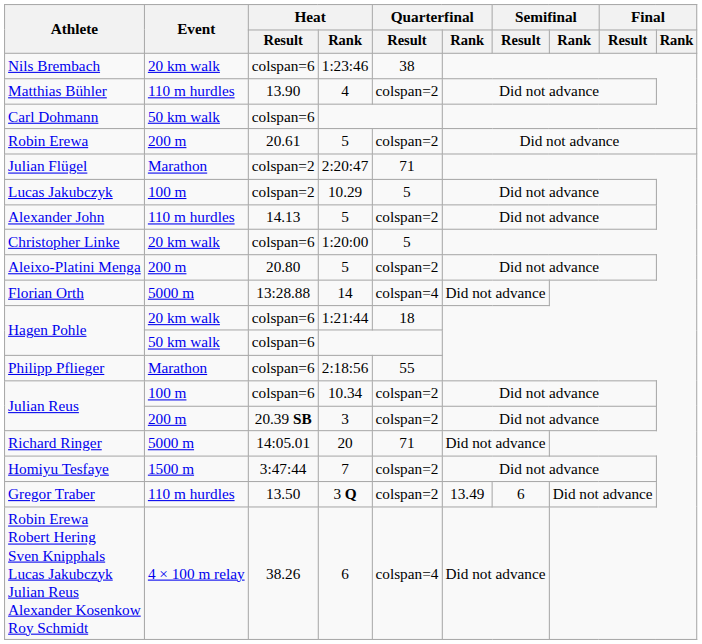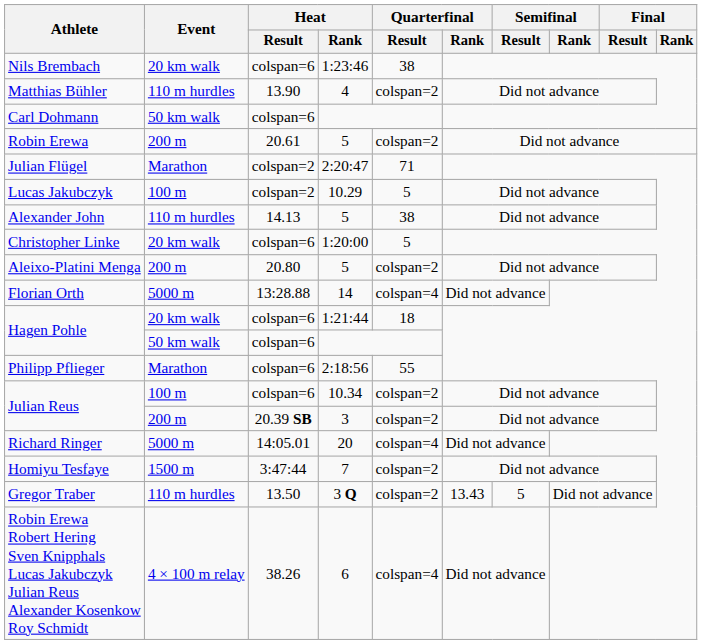(407, 217) colspan=2 -> (407, 217) 38
(407, 444) 71 -> (407, 444) colspan=4
(467, 494) 13.49 -> (467, 494) 13.43
(521, 494) 6 -> (521, 494) 5
